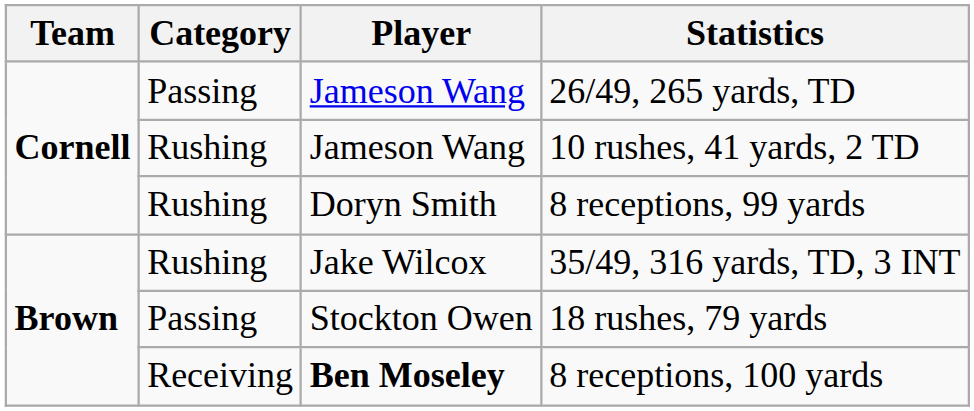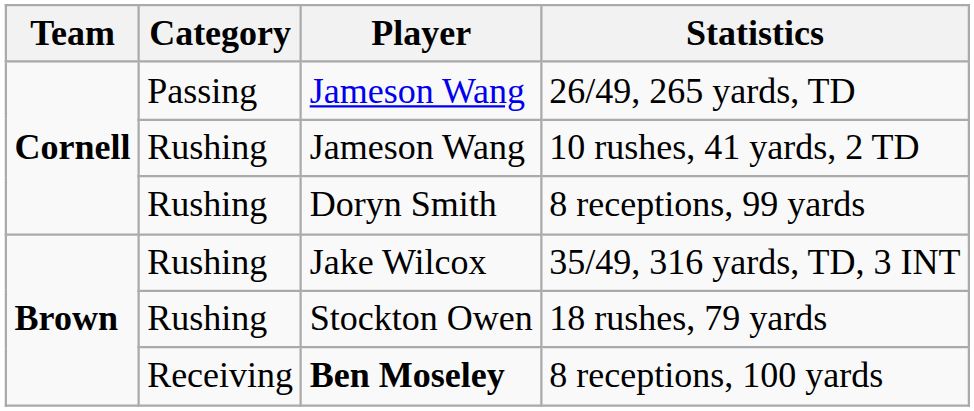(202, 318) Passing -> (207, 318) Rushing
